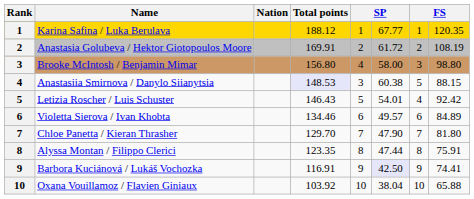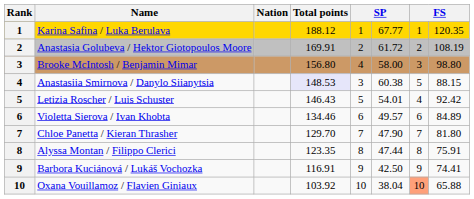(391, 168) lavender background -> (391, 168) no background
(419, 185) no background -> (419, 185) lightsalmon background
